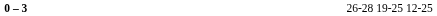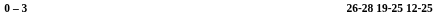(390, 8) normal -> (390, 8) bold
